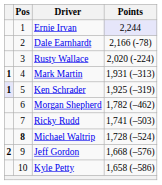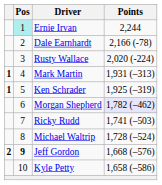(23, 27) no background -> (23, 27) paleturquoise background
(130, 27) lavender background -> (130, 27) no background
(9, 90) lavender background -> (9, 90) no background
(130, 105) no background -> (130, 105) lavender background
(23, 136) bold -> (23, 136) normal
(23, 152) normal -> (23, 152) bold
